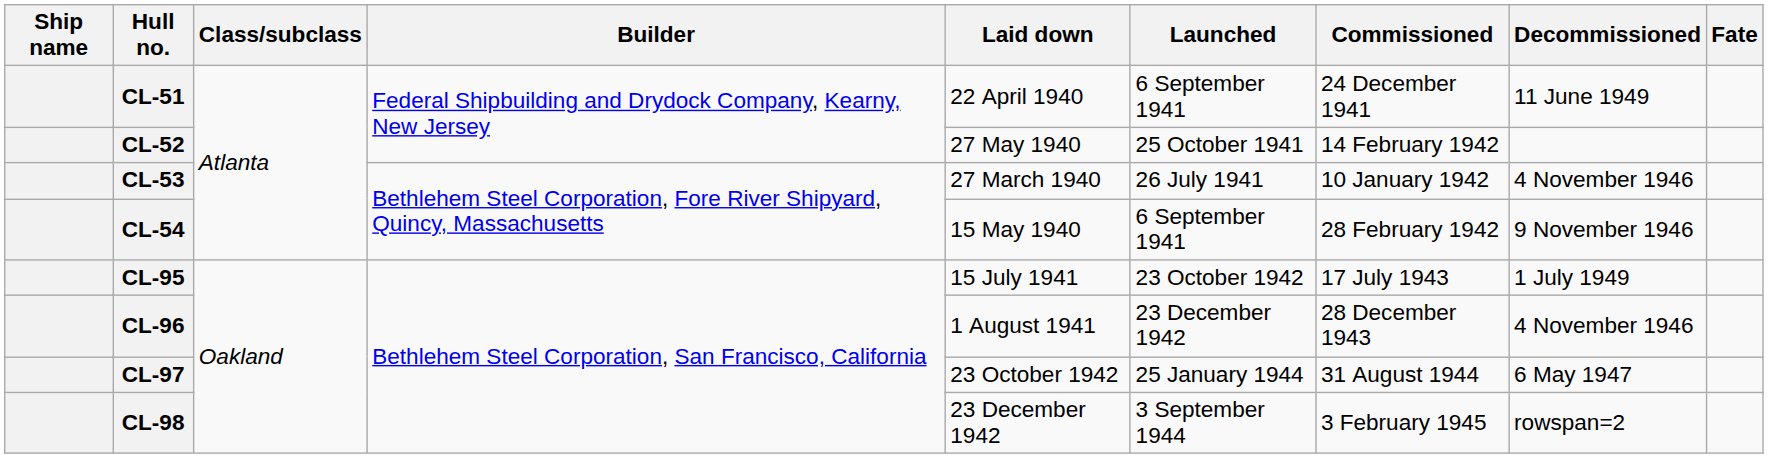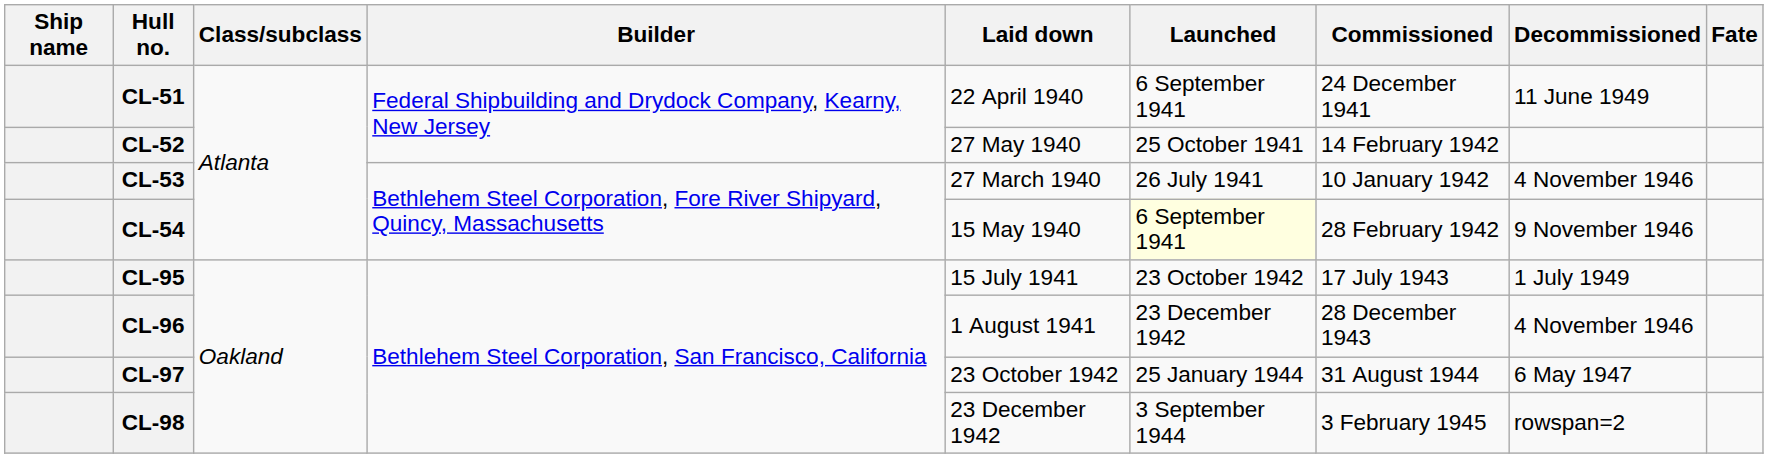(1200, 228) no background -> (1200, 228) lightyellow background
